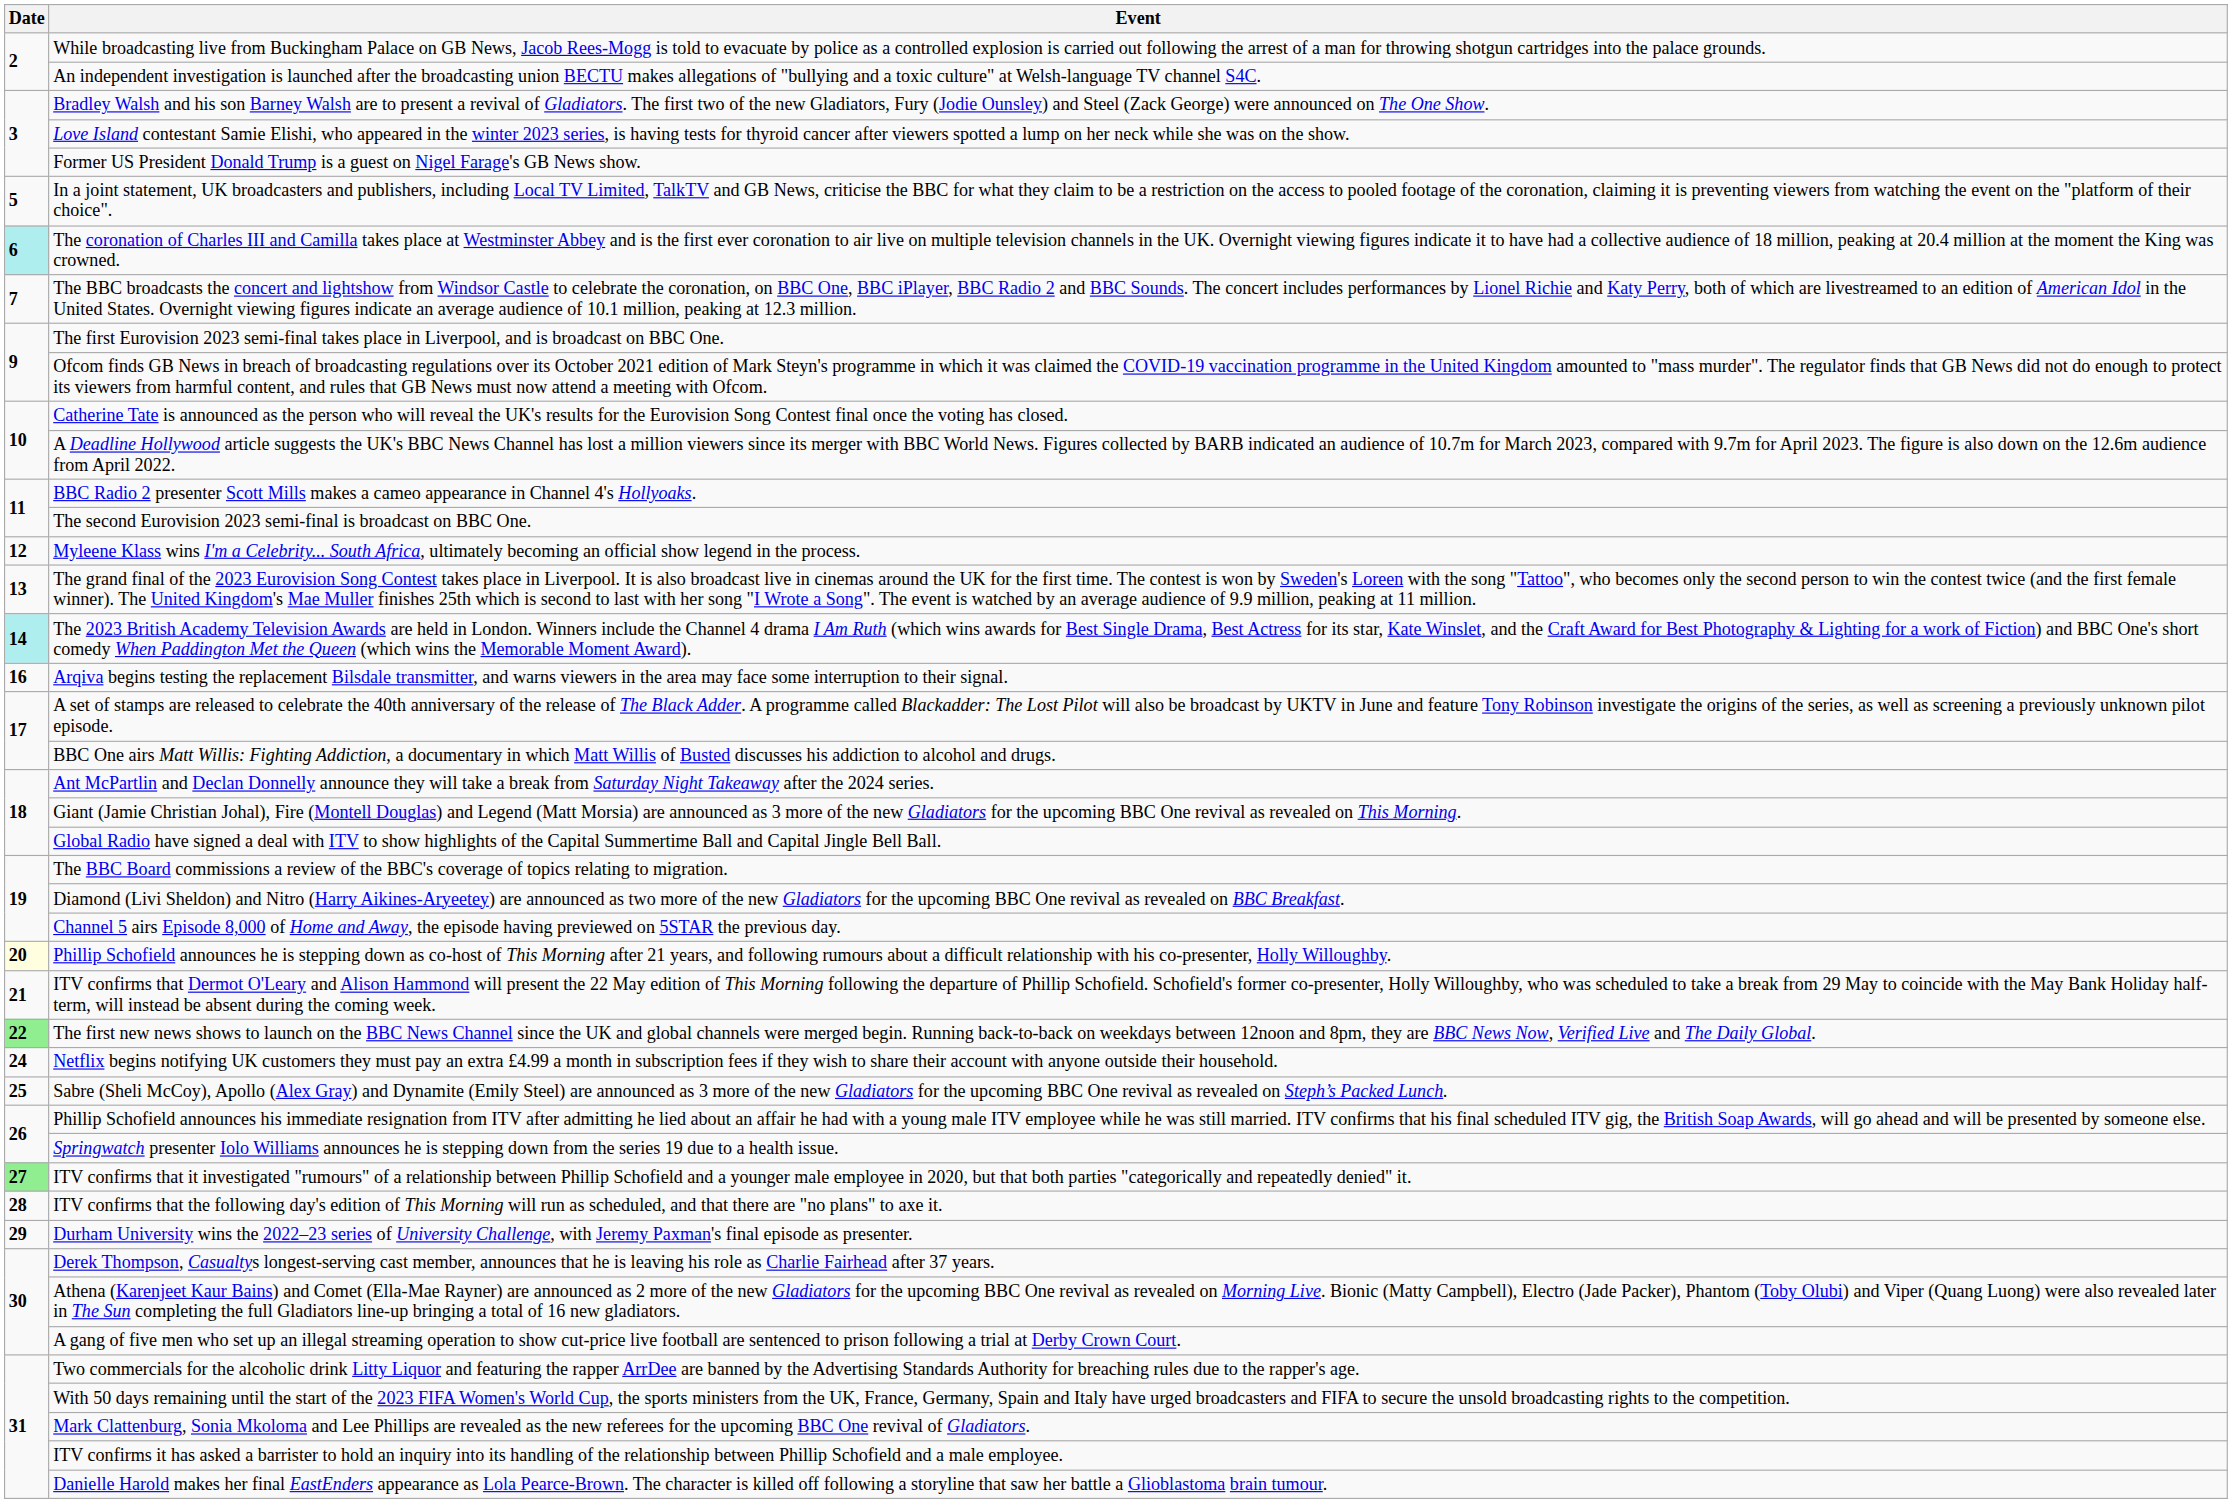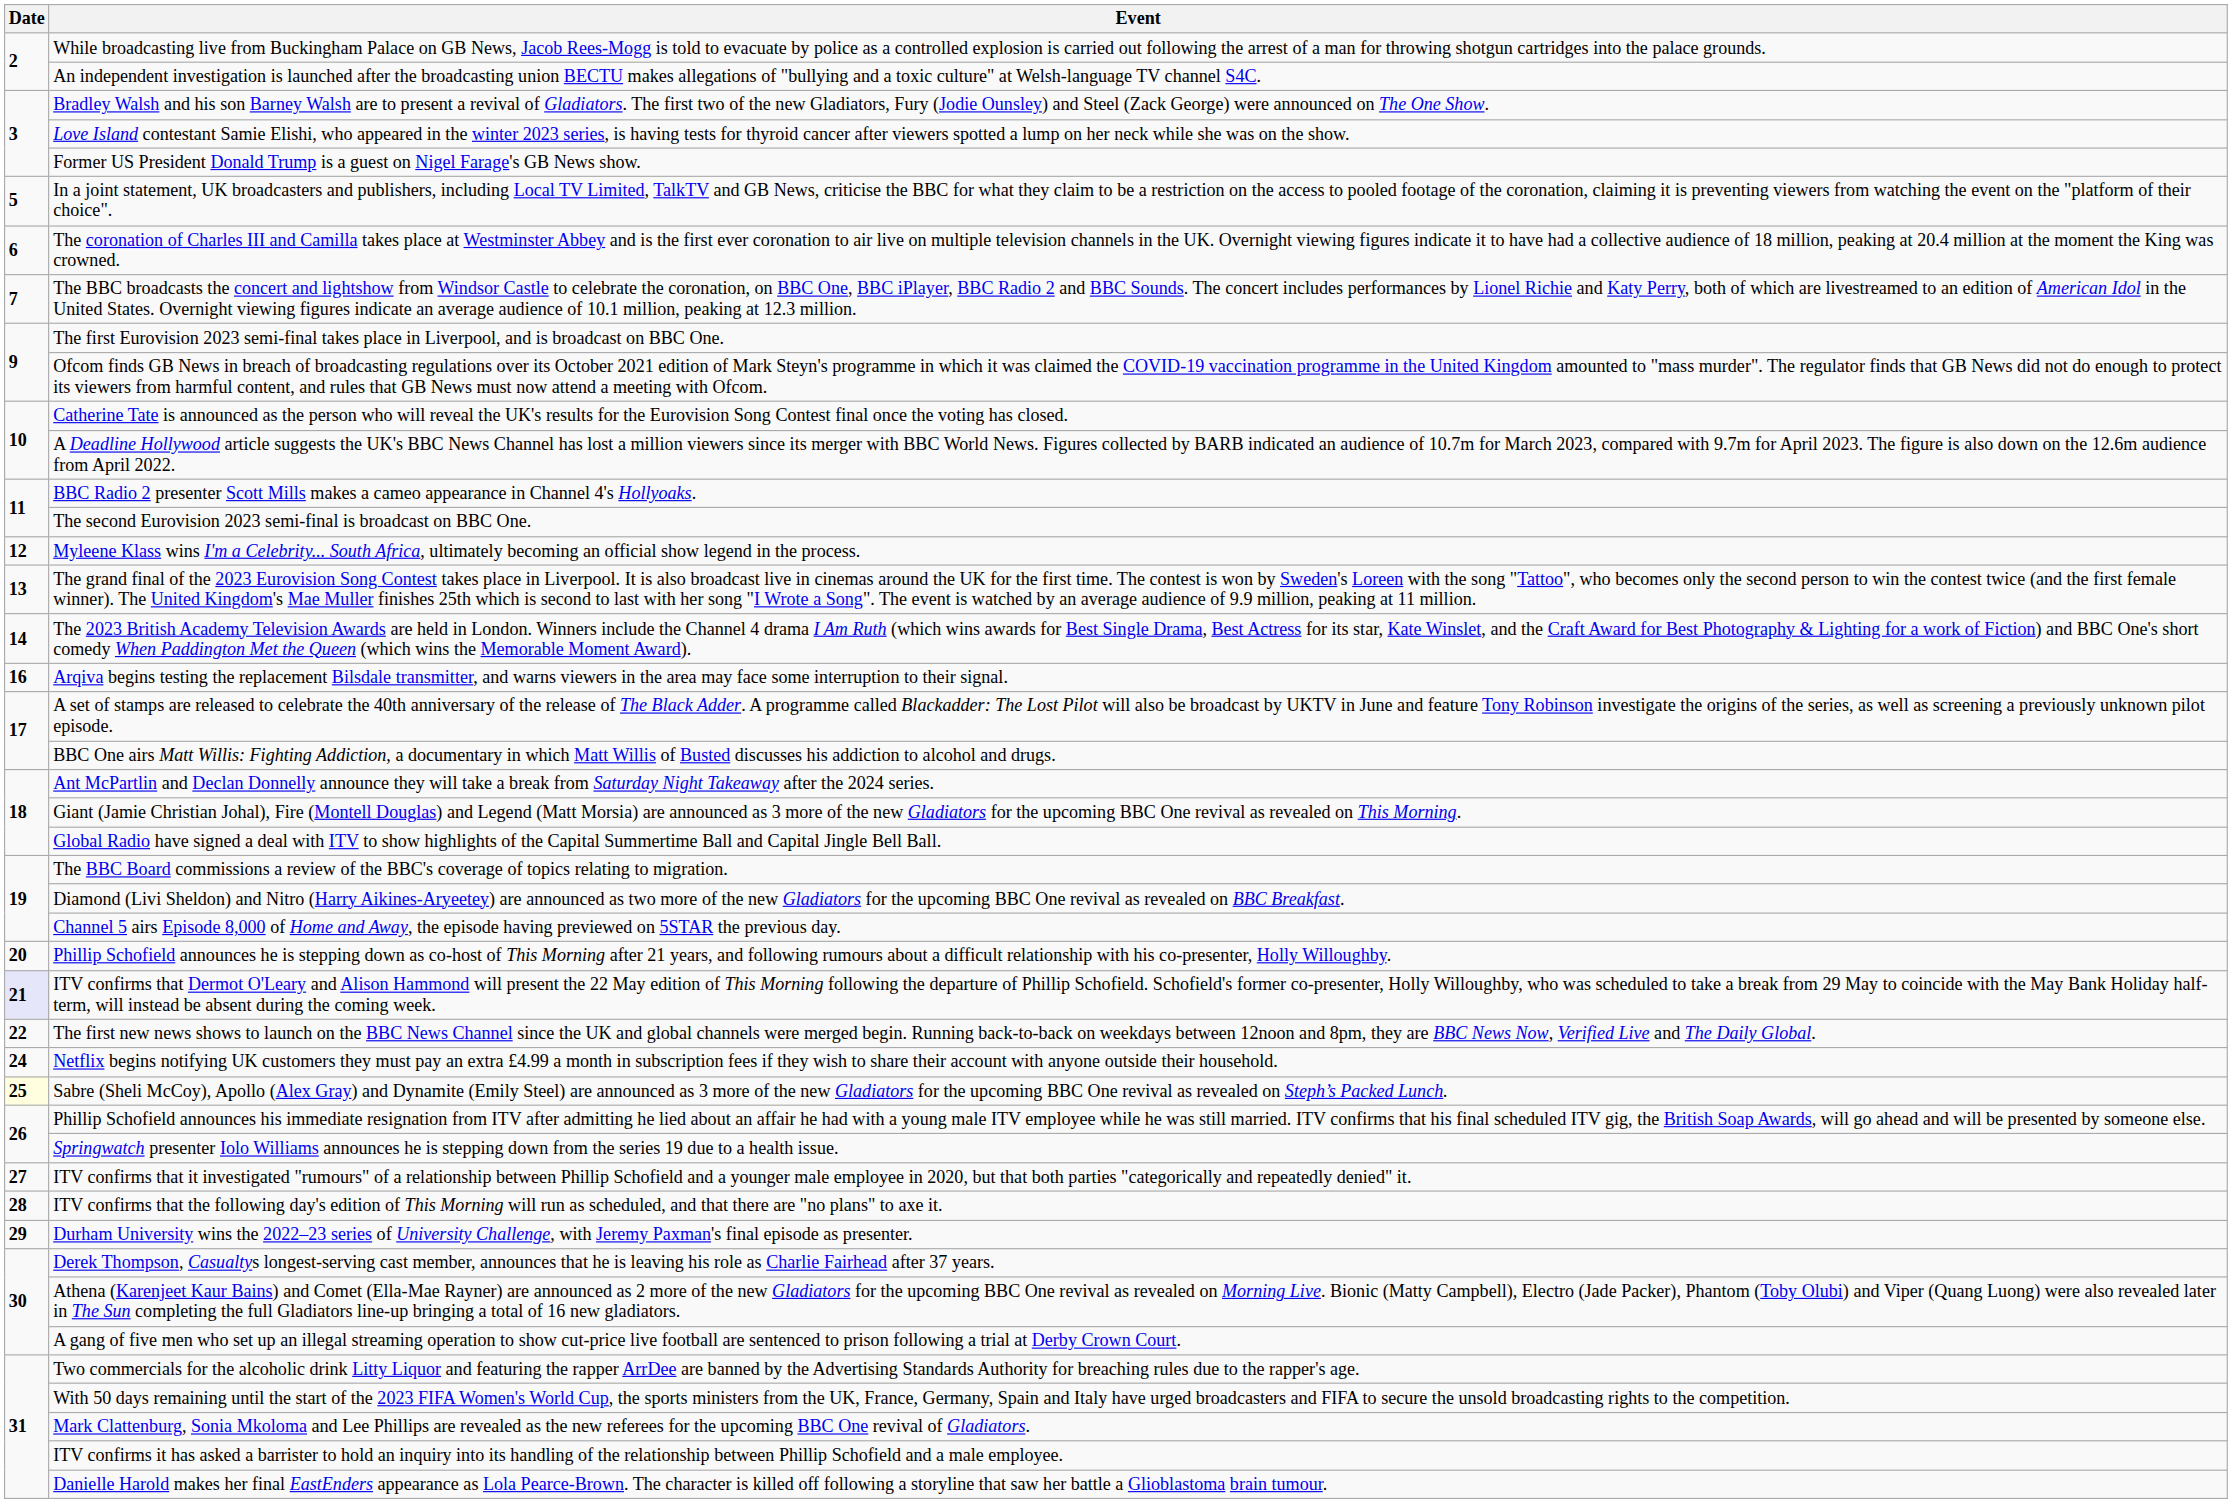(13, 250) paleturquoise background -> (13, 250) no background
(18, 638) paleturquoise background -> (18, 638) no background
(18, 955) lightyellow background -> (18, 955) no background
(18, 994) no background -> (18, 994) lavender background
(18, 1033) lightgreen background -> (18, 1033) no background
(18, 1090) no background -> (18, 1090) lightyellow background
(18, 1176) lightgreen background -> (18, 1176) no background
